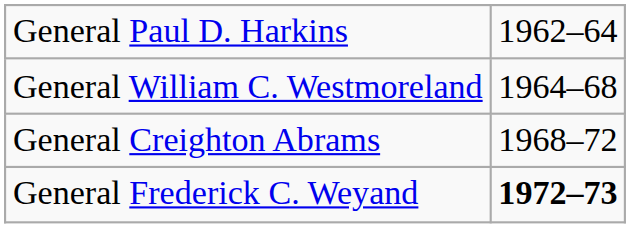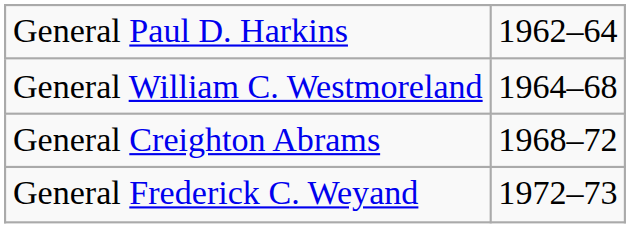(558, 193) bold -> (558, 193) normal
